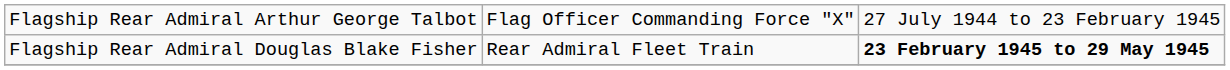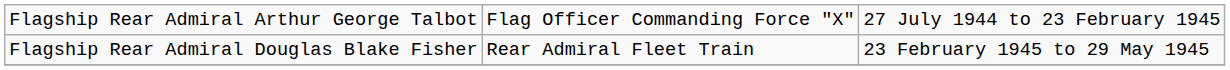(1036, 50) bold -> (1036, 50) normal
